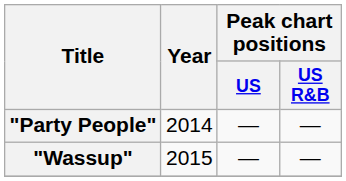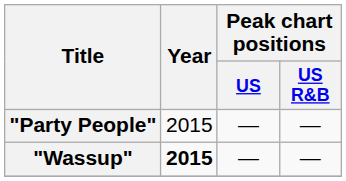(189, 125) 2014 -> (189, 125) 2015
(189, 158) normal -> (189, 158) bold
